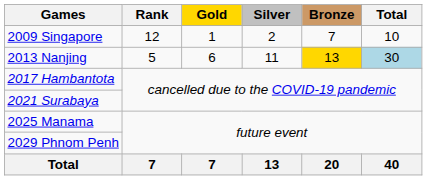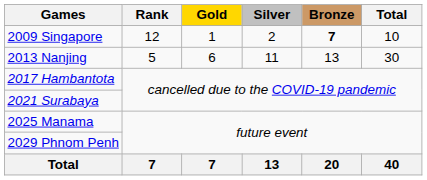(332, 36) normal -> (332, 36) bold
(332, 57) gold background -> (332, 57) no background
(392, 57) lightblue background -> (392, 57) no background
